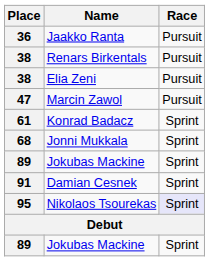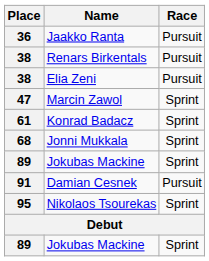(182, 99) Pursuit -> (182, 99) Sprint
(182, 183) Sprint -> (182, 183) Pursuit
(182, 204) lavender background -> (182, 204) no background
